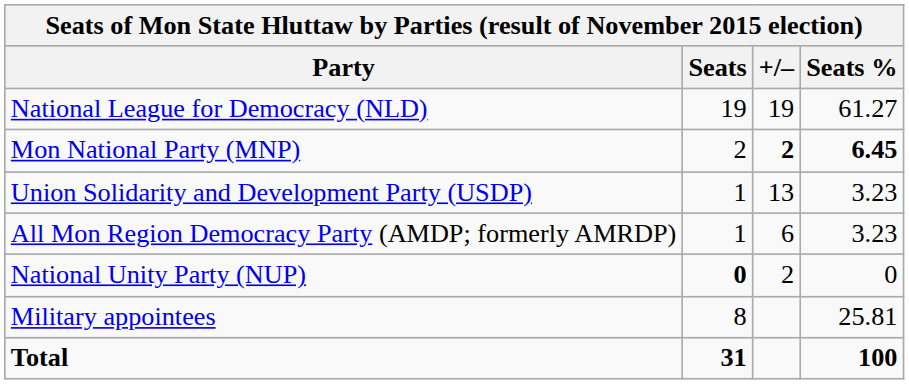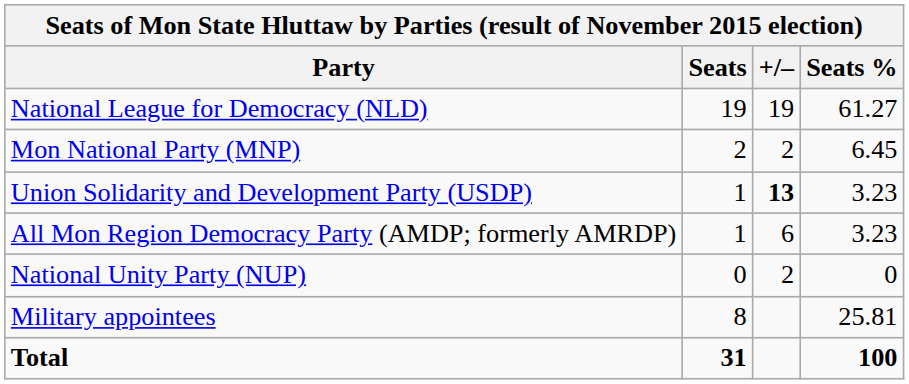(788, 150) bold -> (788, 150) normal
(874, 150) bold -> (874, 150) normal
(781, 191) normal -> (781, 191) bold
(740, 274) bold -> (740, 274) normal
